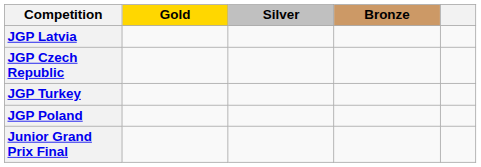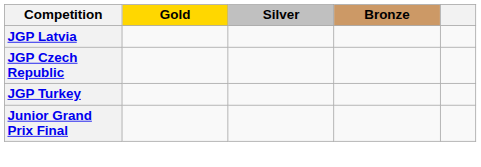- row: (45, 115)
